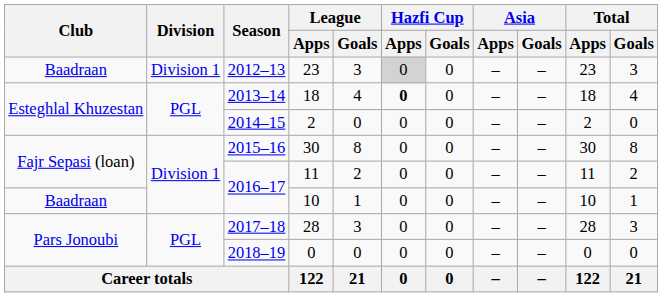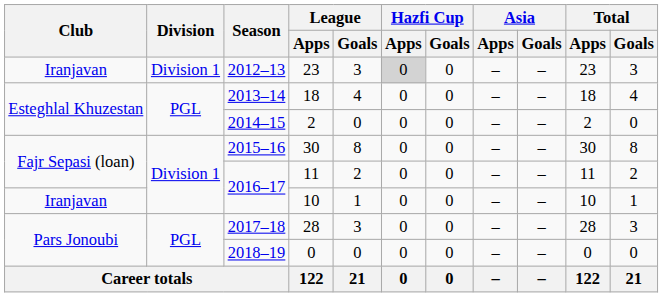(76, 69) Baadraan -> (76, 69) Iranjavan
(403, 95) bold -> (403, 95) normal
(76, 200) Baadraan -> (76, 200) Iranjavan
